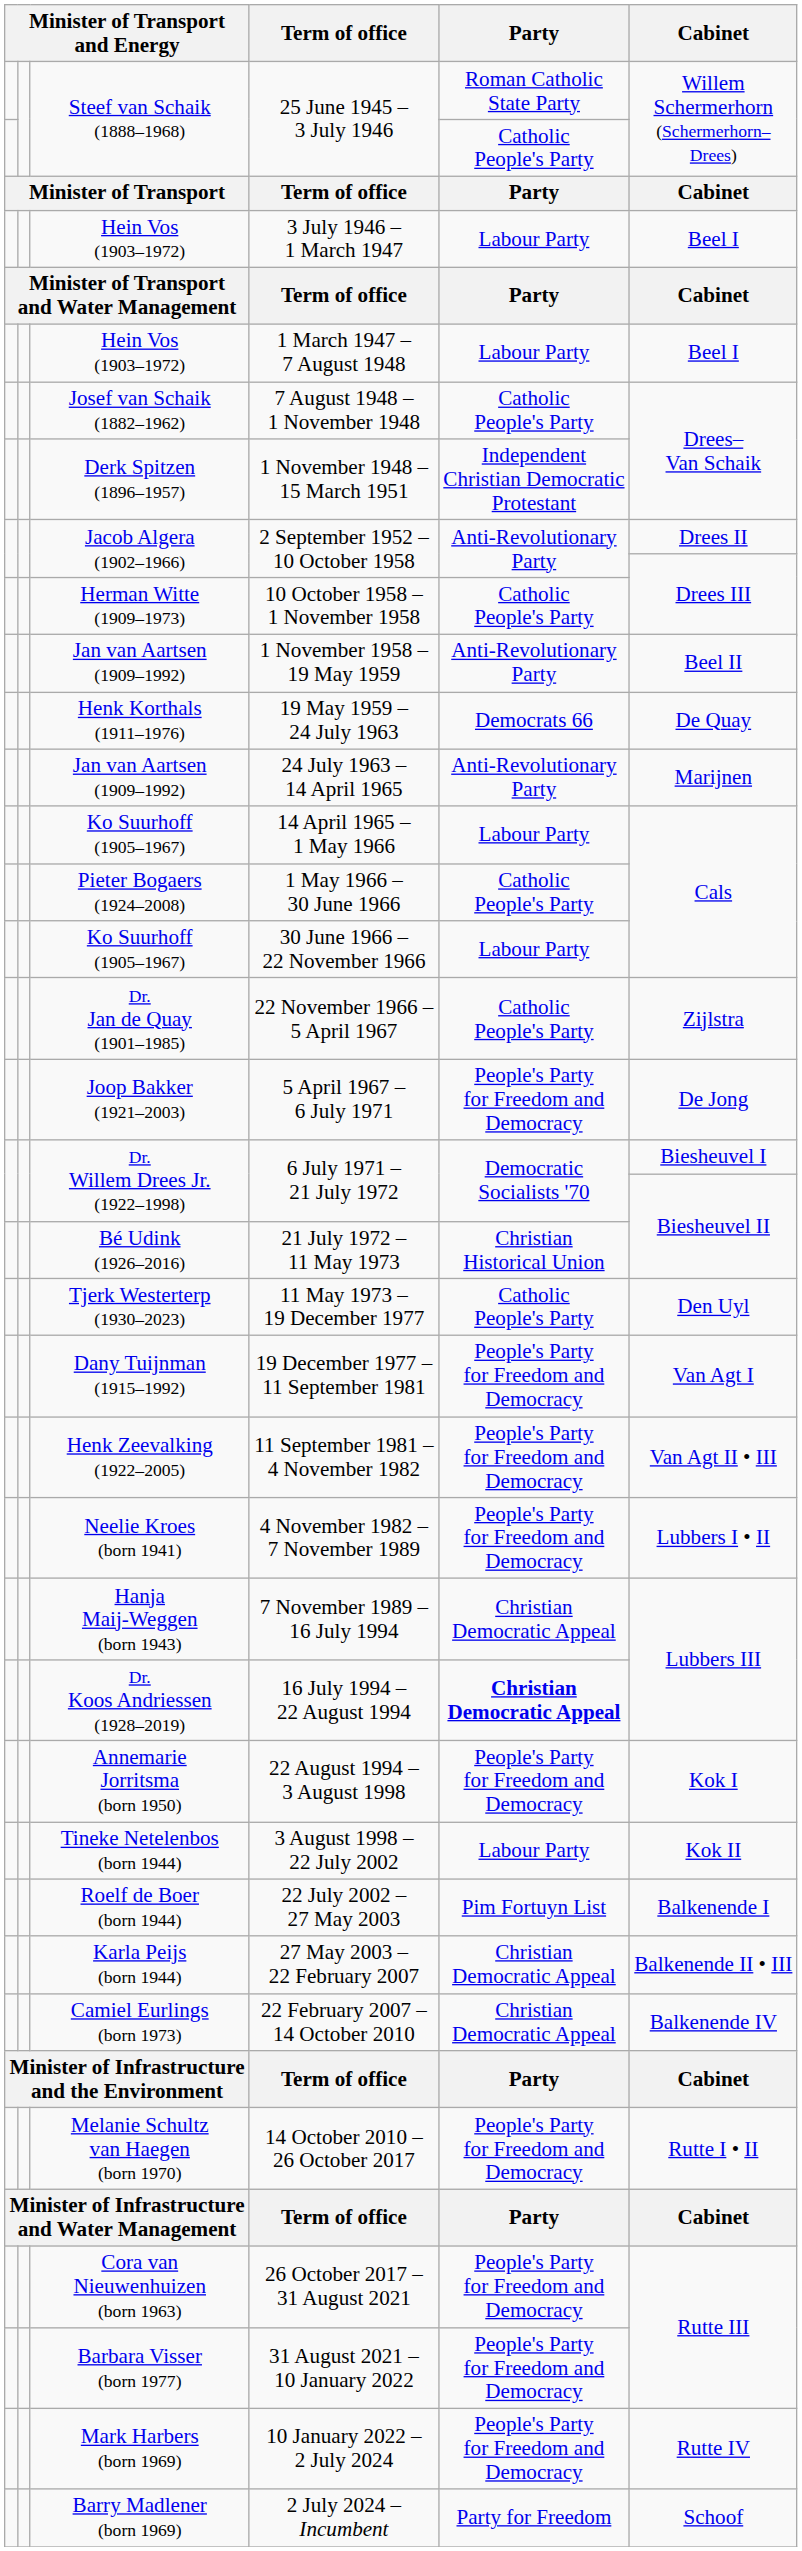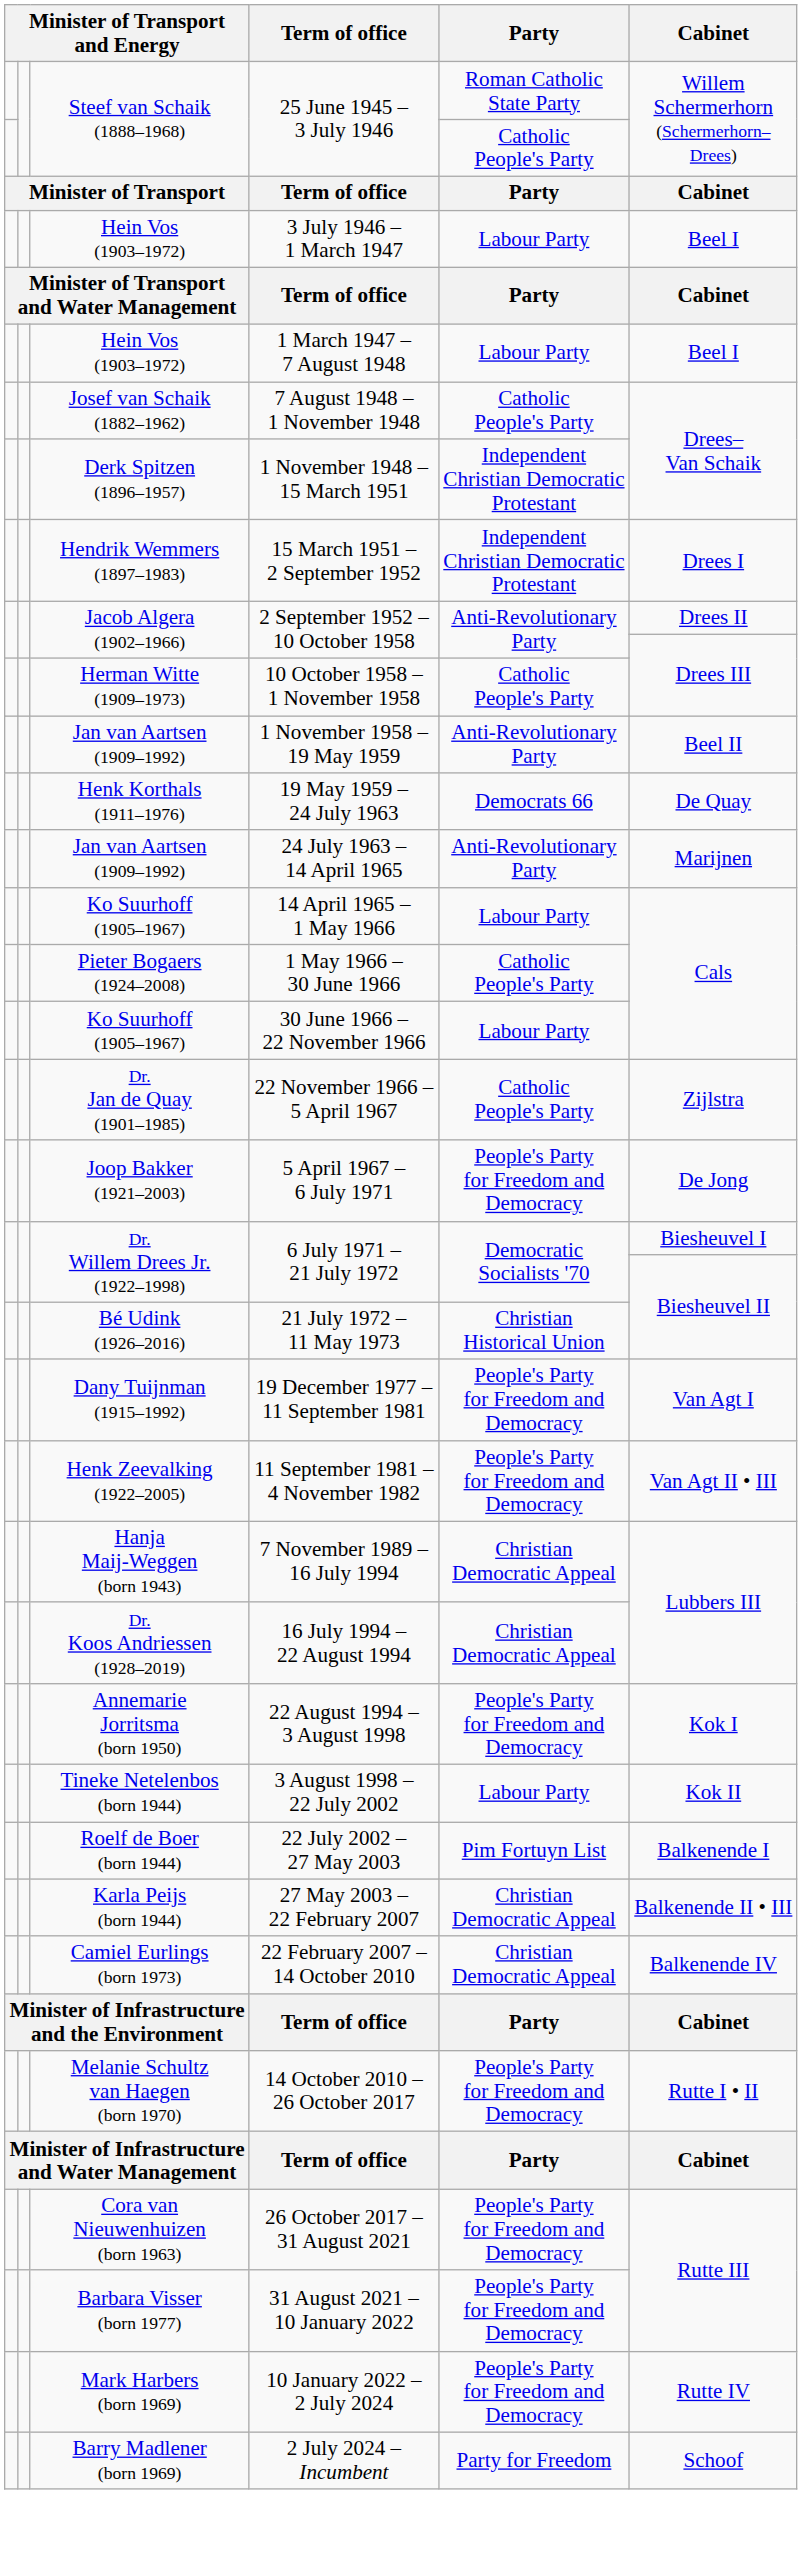+ row: (140, 560)
- row: (140, 1306)
- row: (140, 1537)
(534, 1699) bold -> (534, 1642) normal
